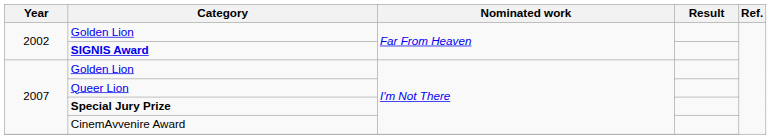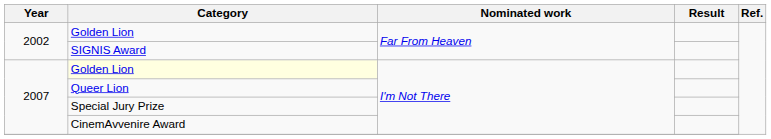(110, 50) bold -> (108, 50) normal
(102, 69) no background -> (102, 69) lightyellow background
(121, 106) bold -> (118, 106) normal
